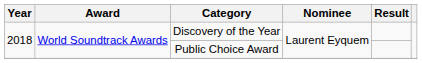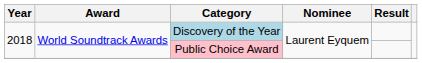(227, 31) no background -> (227, 31) lightblue background
(227, 49) no background -> (227, 49) pink background
